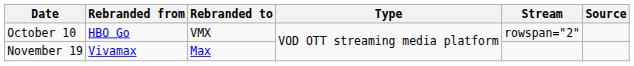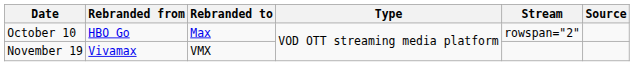(201, 32) VMX -> (201, 32) Max
(201, 51) Max -> (201, 51) VMX
